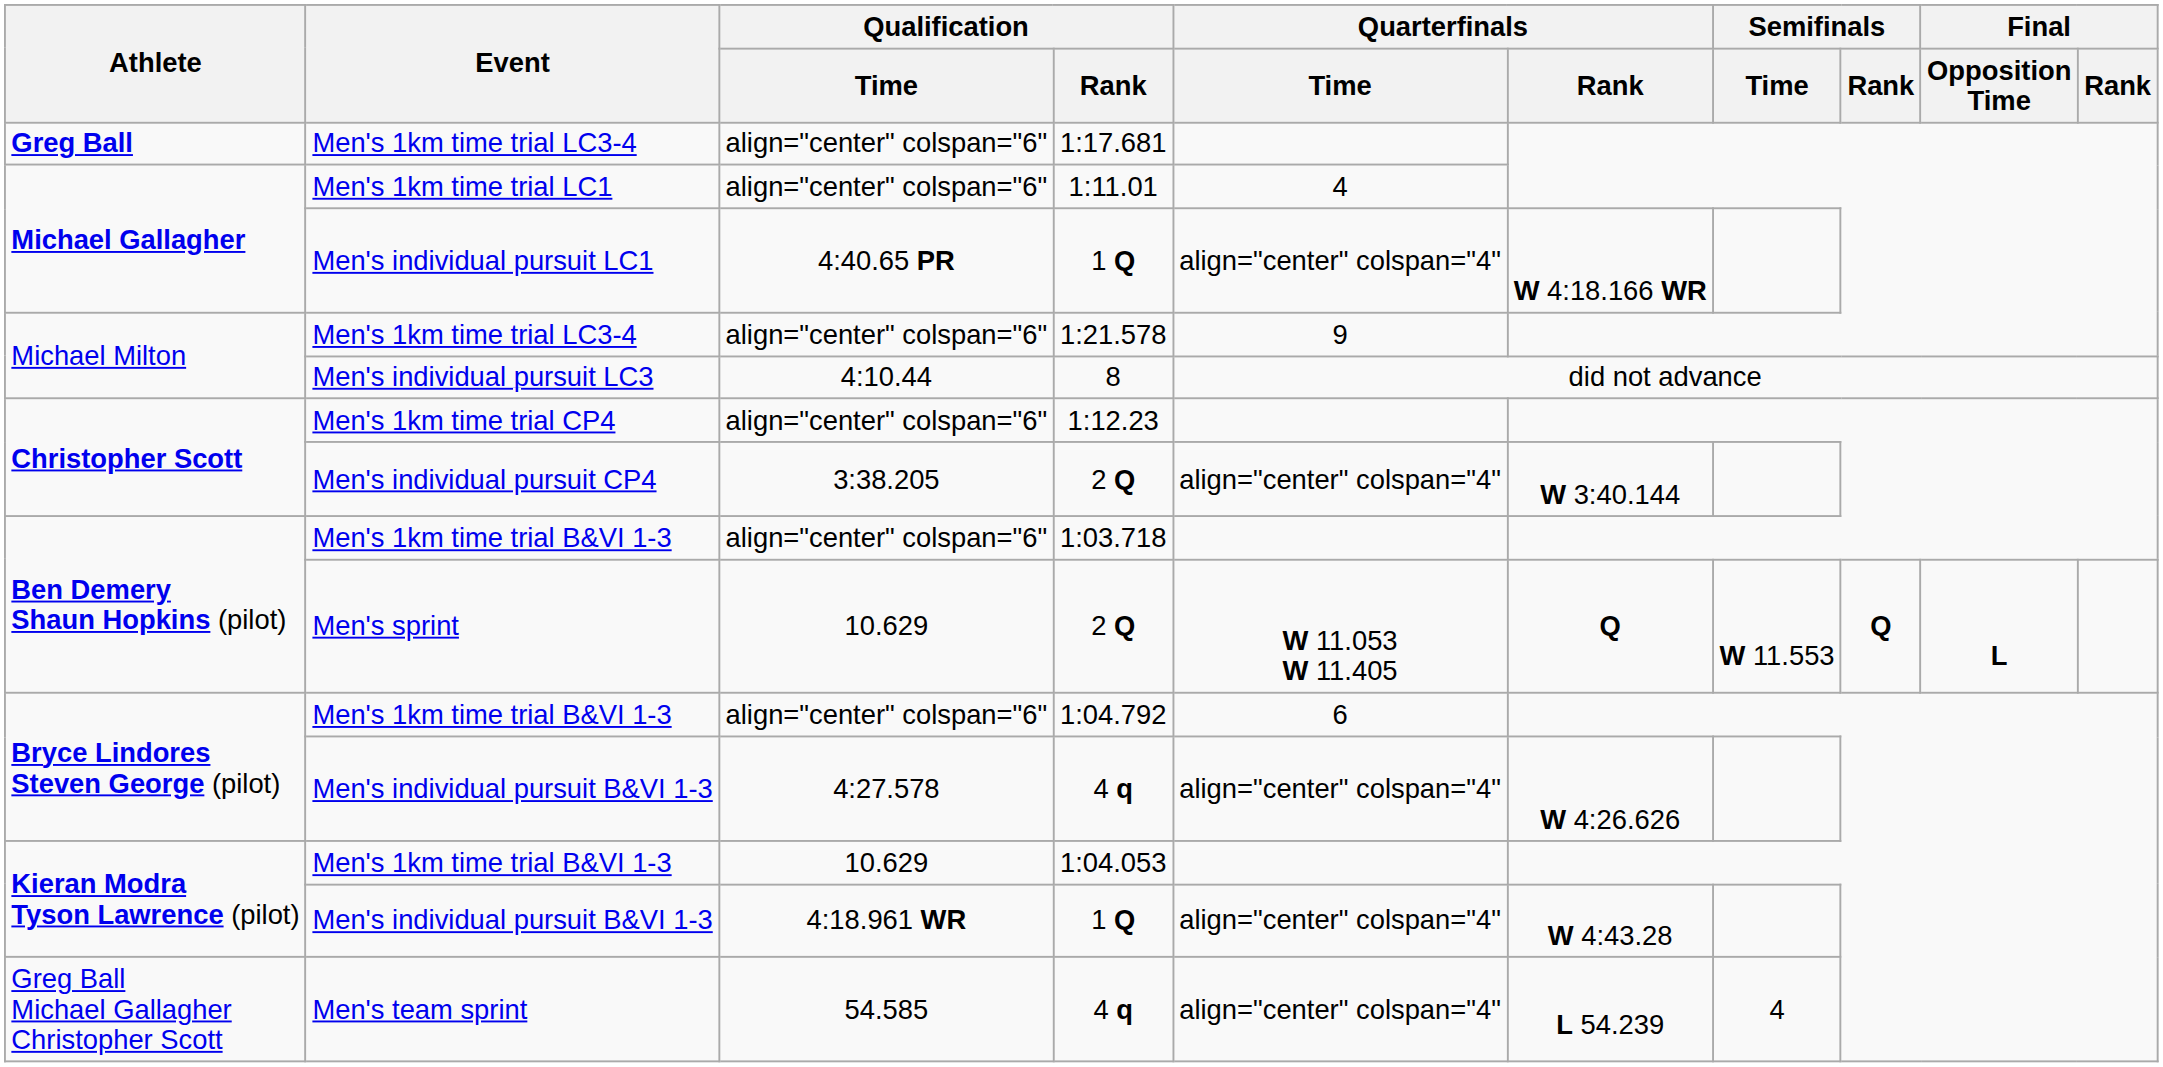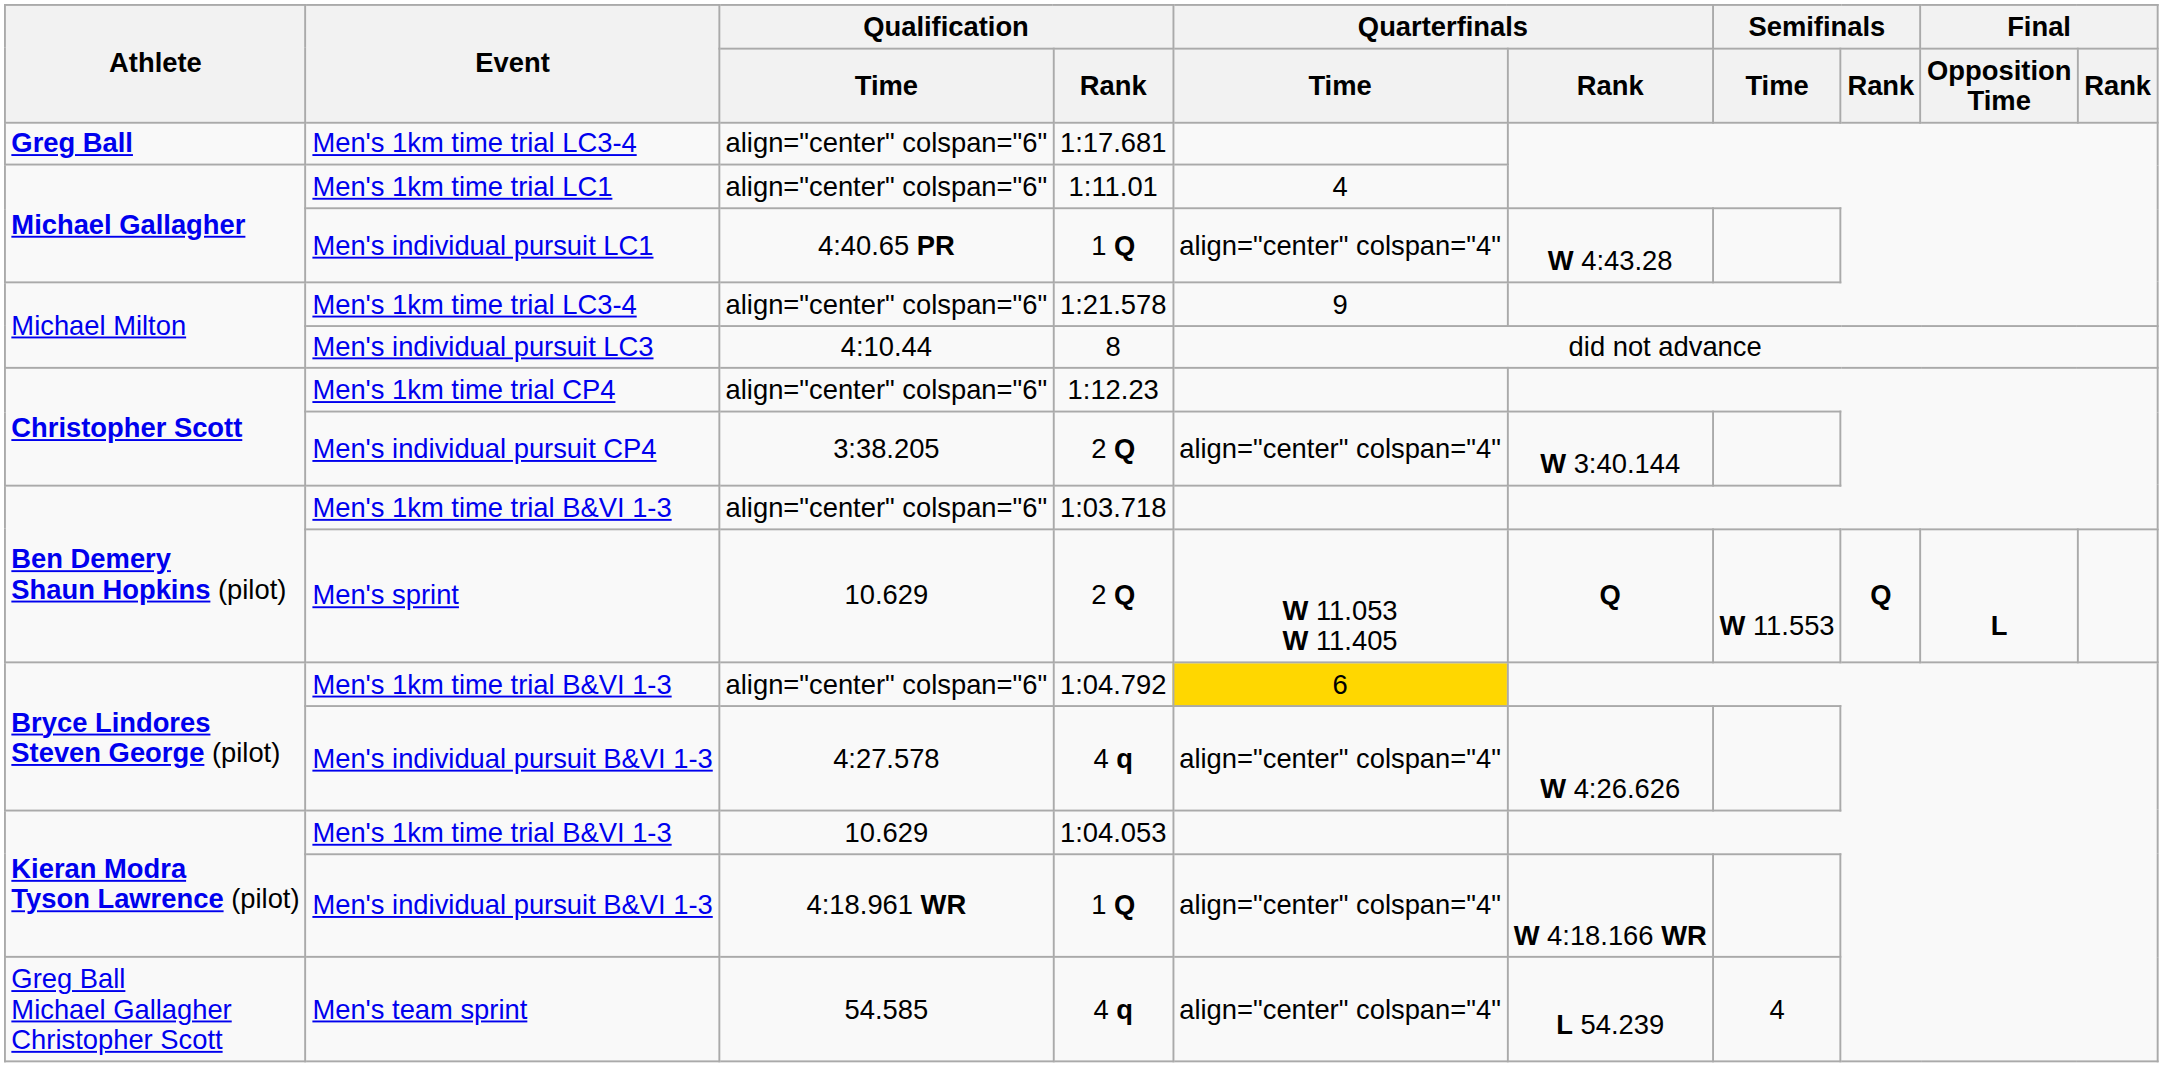(1610, 291) W 4:18.166 WR -> (1610, 261) W 4:43.28
(1340, 715) no background -> (1340, 685) gold background
(1610, 936) W 4:43.28 -> (1610, 936) W 4:18.166 WR
